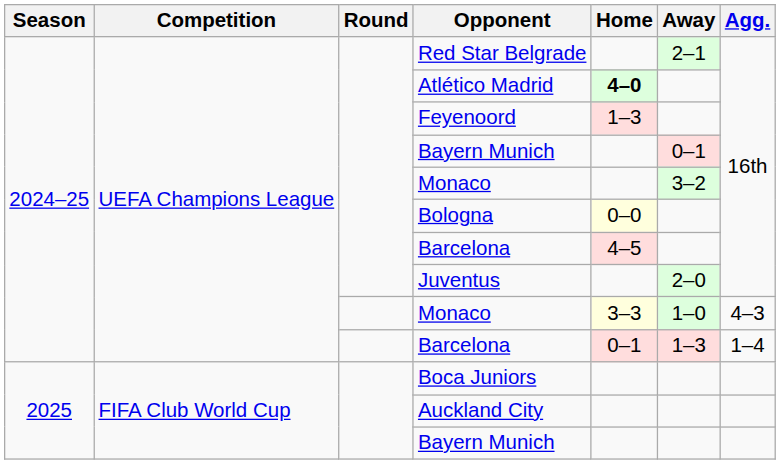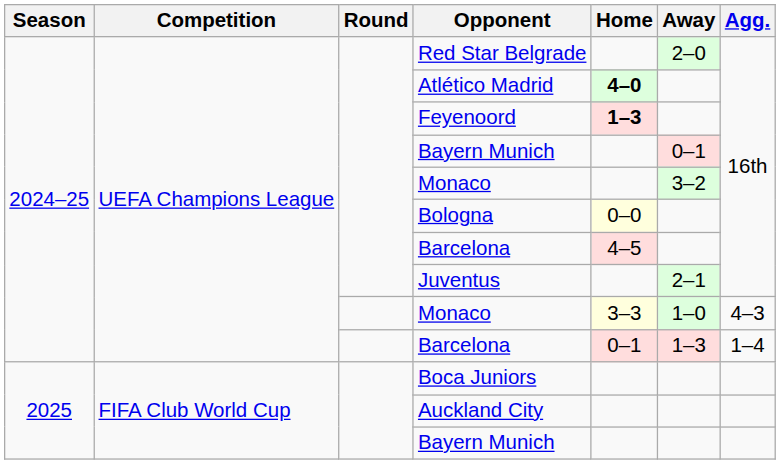(689, 53) 2–1 -> (689, 53) 2–0
(624, 118) normal -> (624, 118) bold
(689, 280) 2–0 -> (689, 280) 2–1
